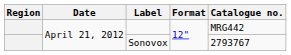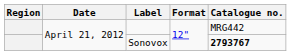(230, 42) normal -> (230, 42) bold
